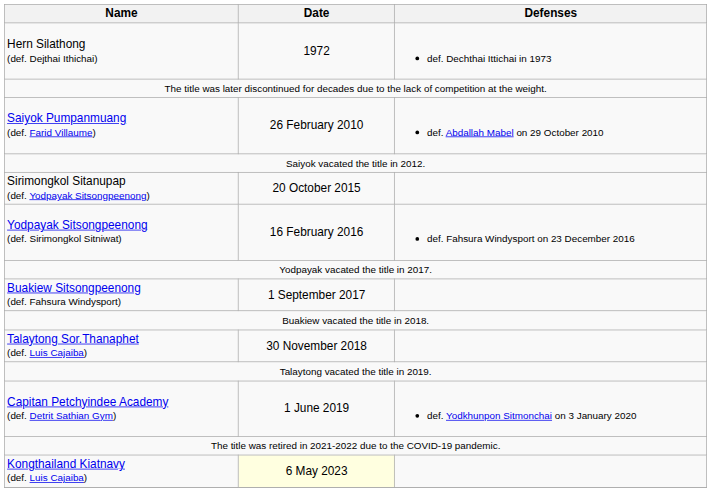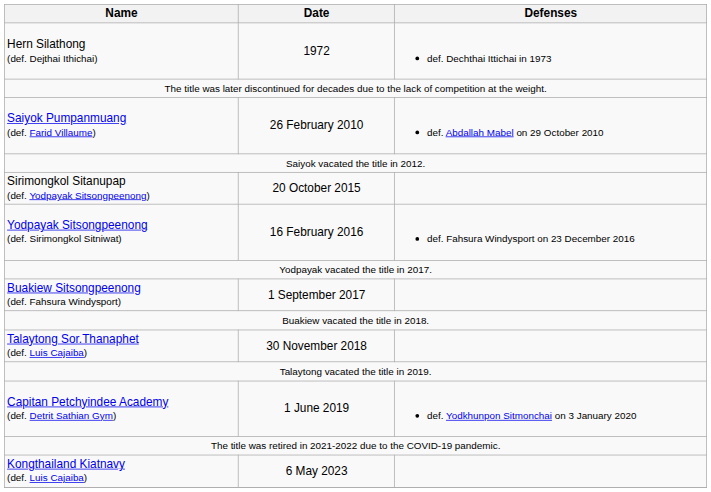(317, 471) lightyellow background -> (317, 471) no background
